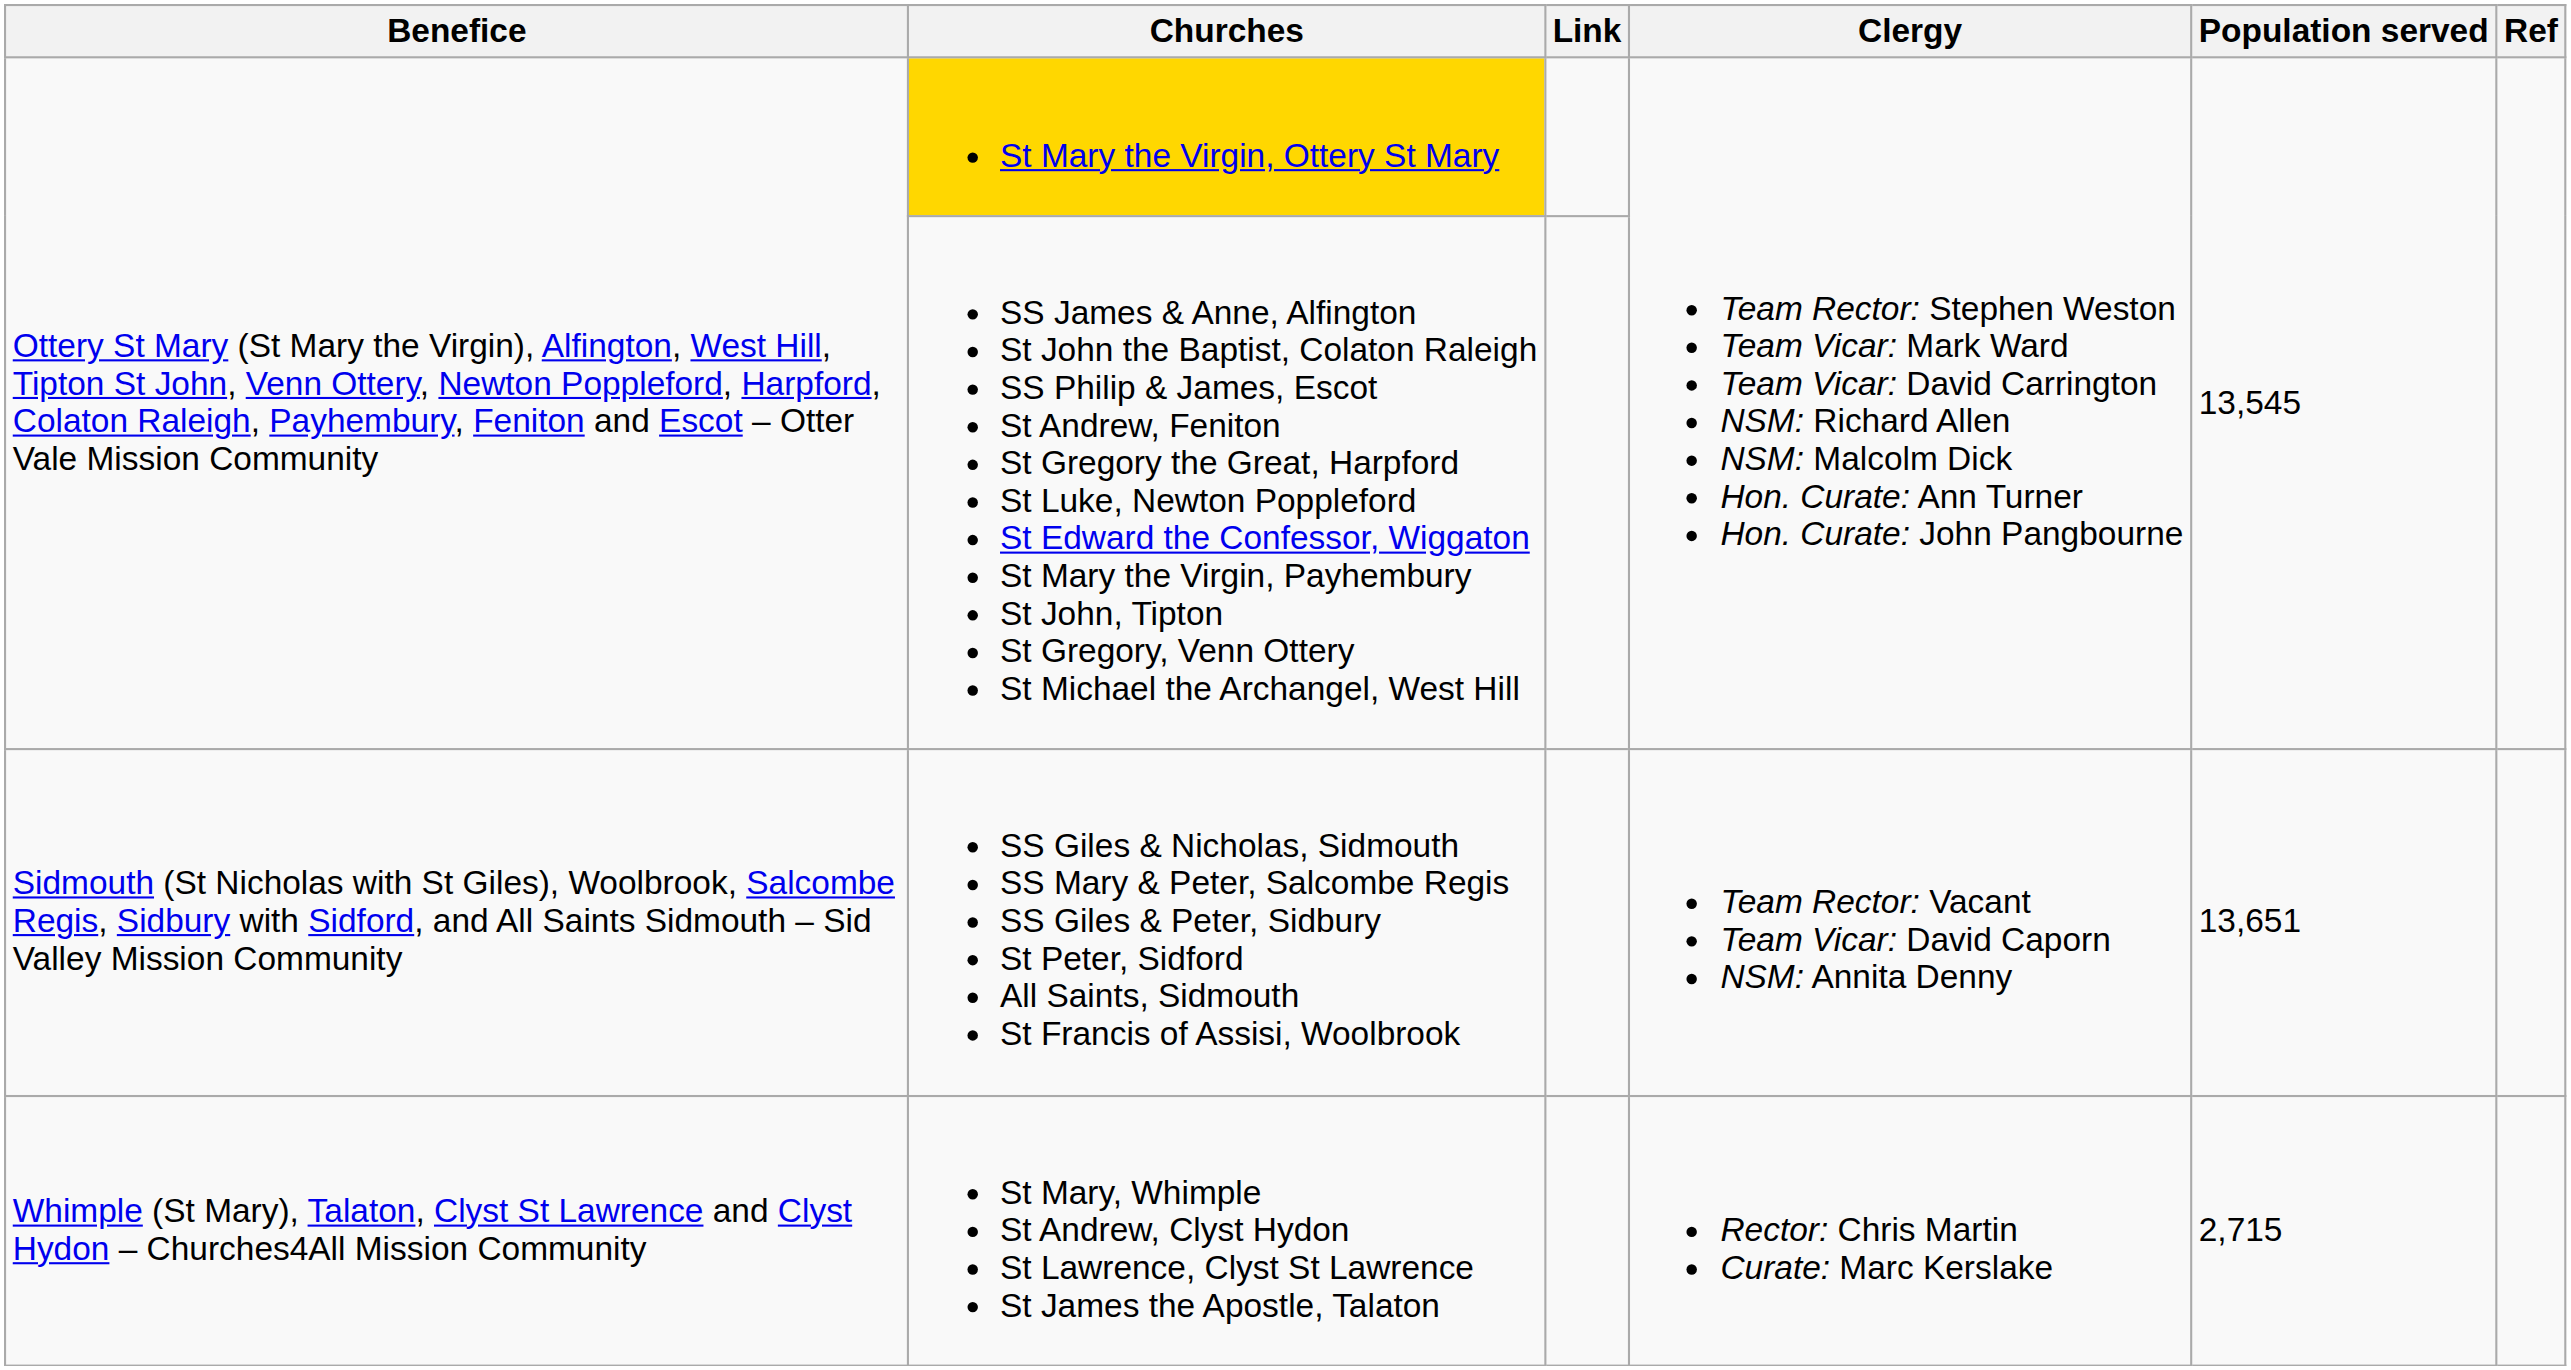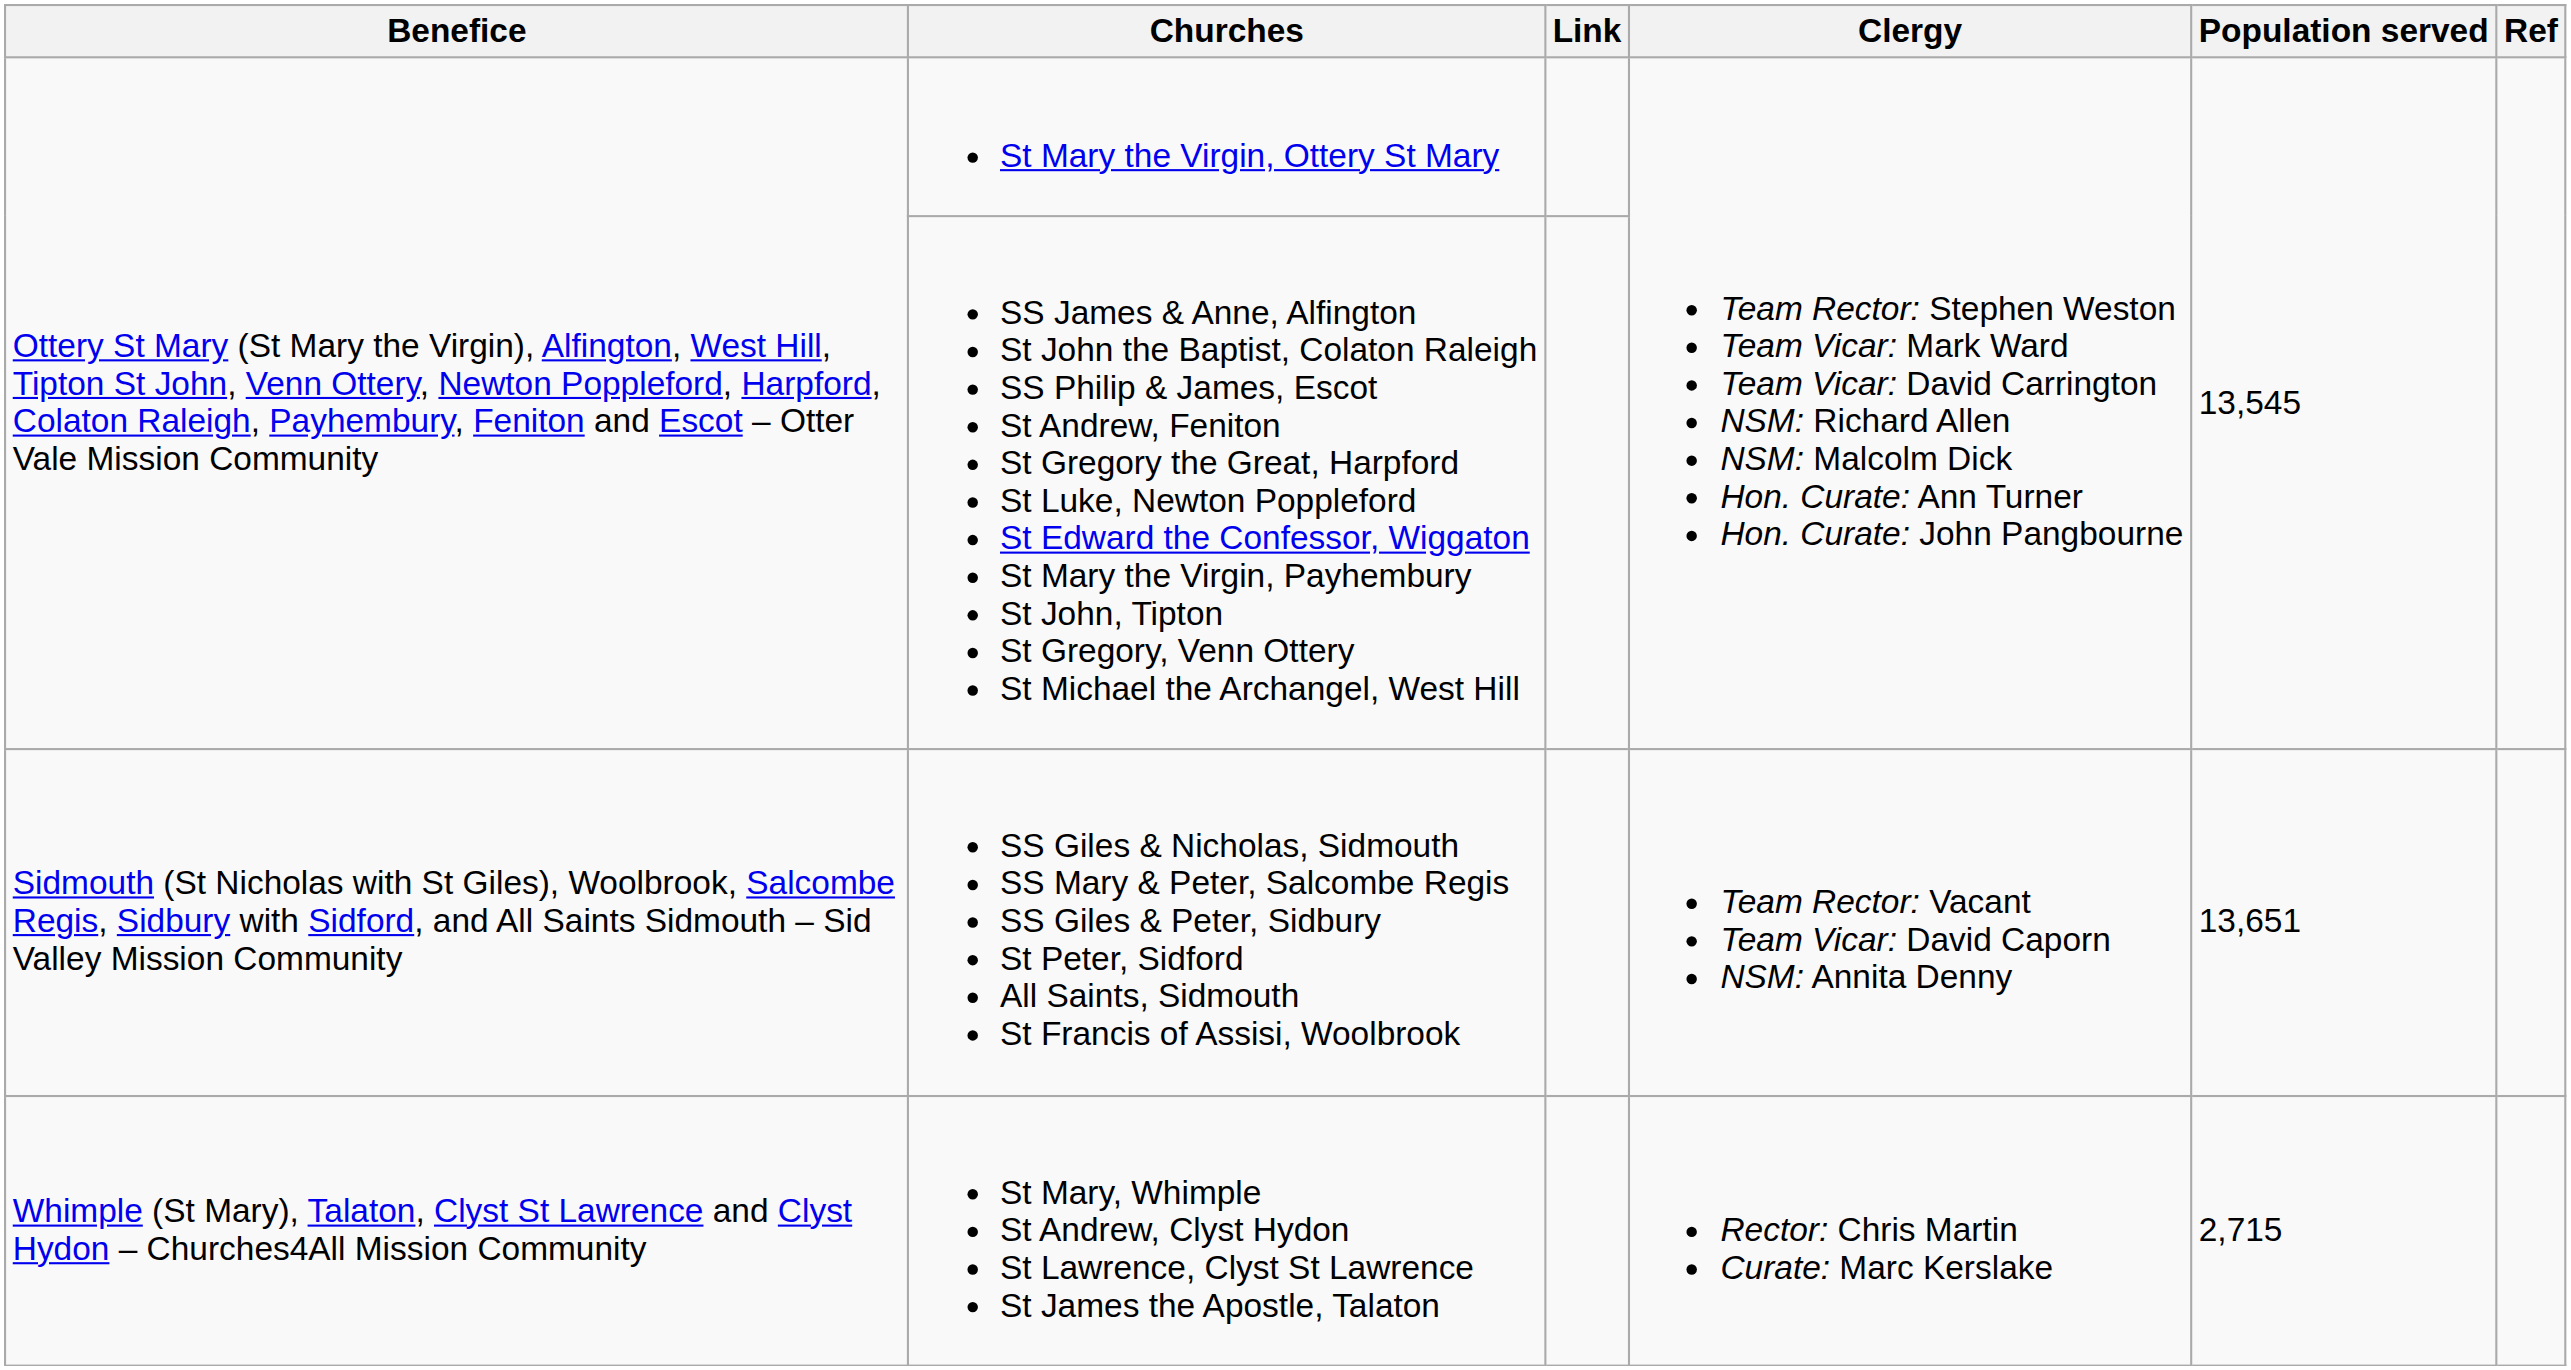(1227, 156) gold background -> (1227, 156) no background
